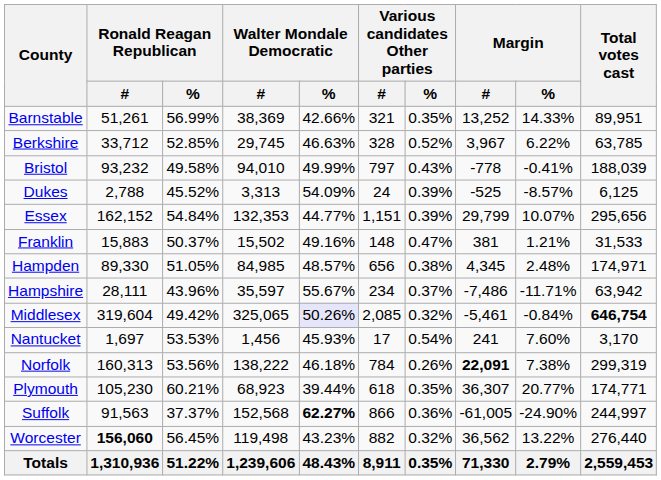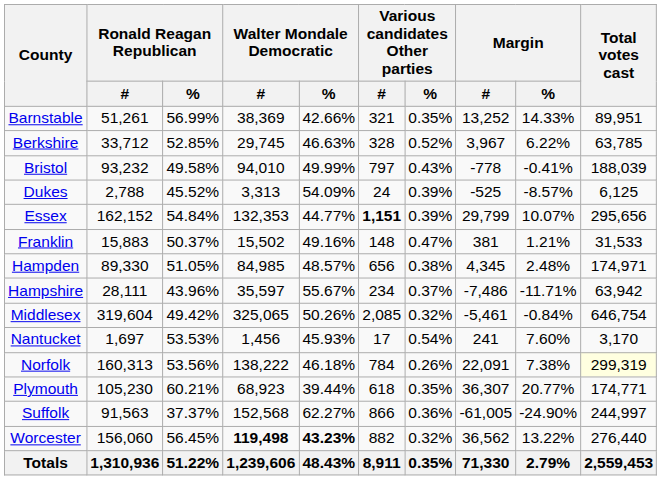(382, 216) normal -> (382, 216) bold
(329, 315) lavender background -> (329, 315) no background
(619, 315) bold -> (619, 315) normal
(486, 364) bold -> (486, 364) normal
(619, 364) no background -> (619, 364) lightyellow background
(329, 413) bold -> (329, 413) normal
(125, 438) bold -> (125, 438) normal
(261, 438) normal -> (261, 438) bold
(329, 438) normal -> (329, 438) bold
